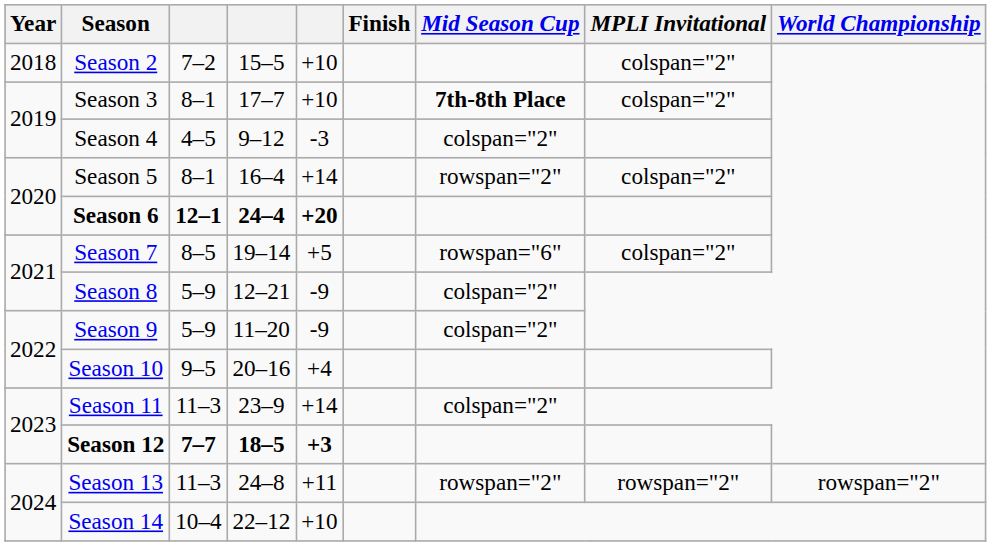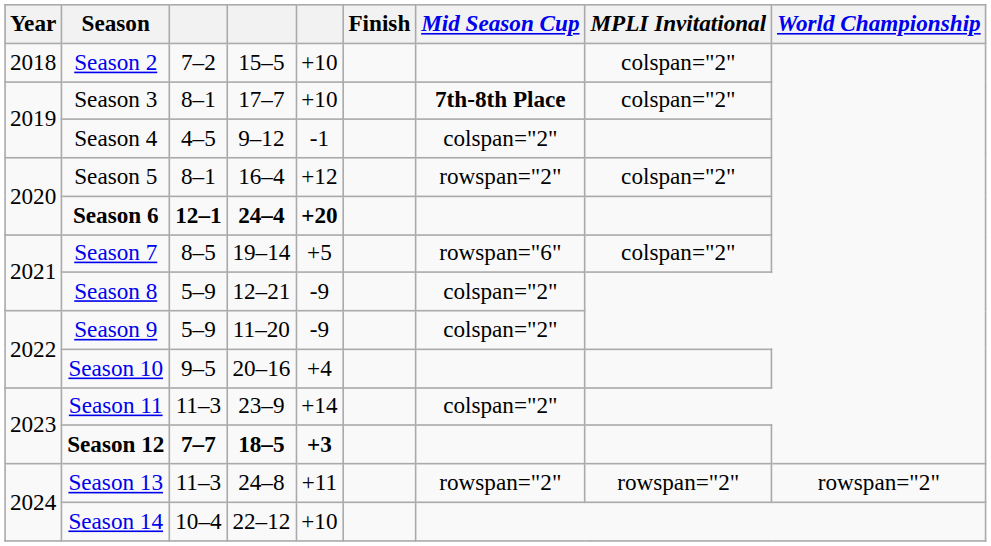(319, 138) -3 -> (319, 138) -1
(319, 176) +14 -> (319, 176) +12
